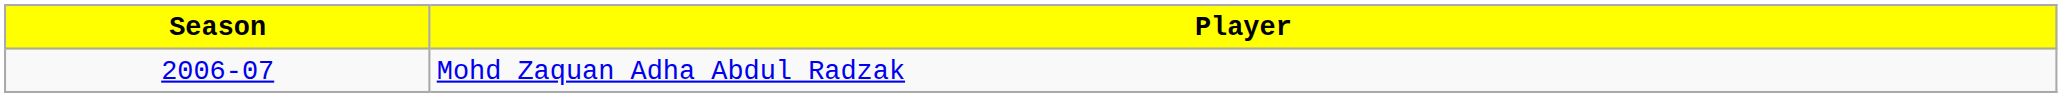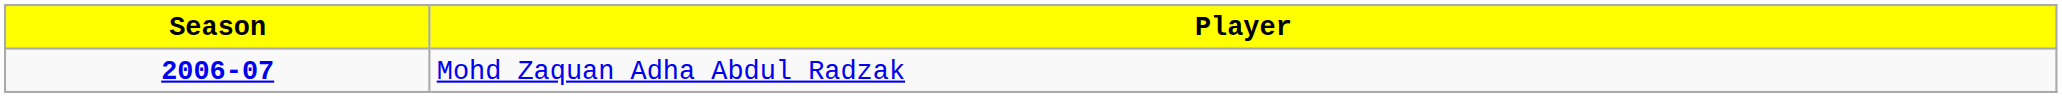(218, 71) normal -> (218, 71) bold
